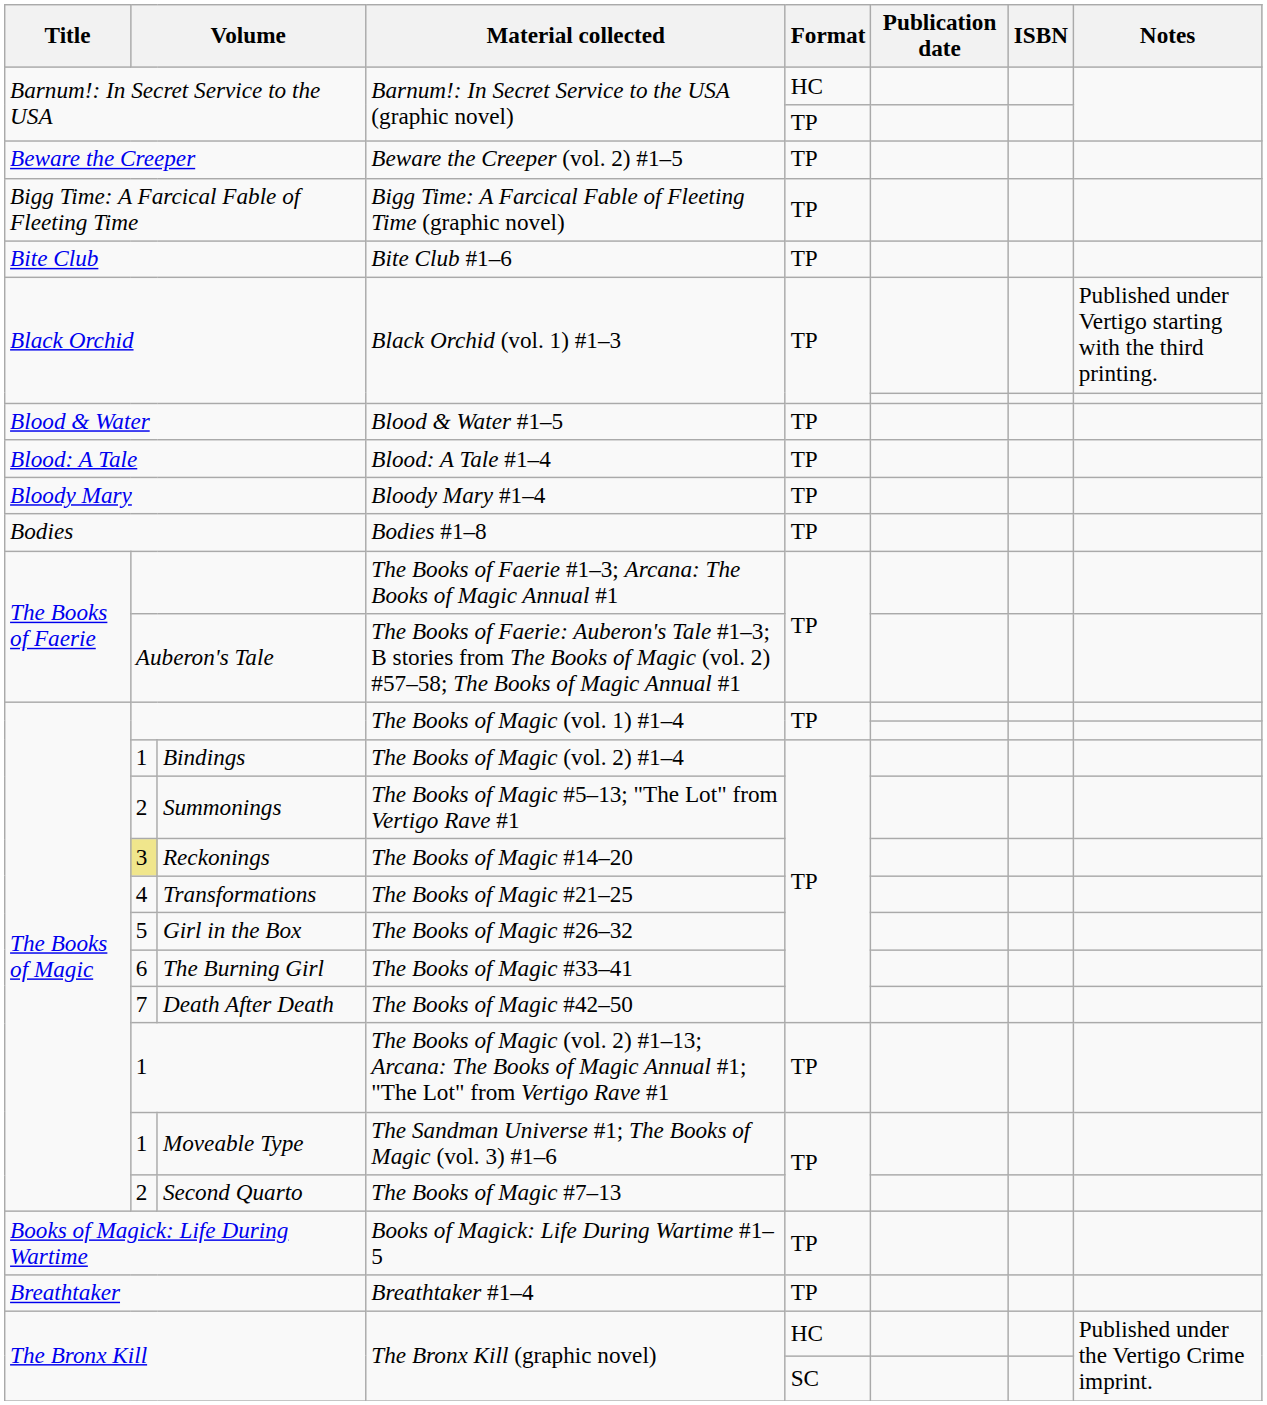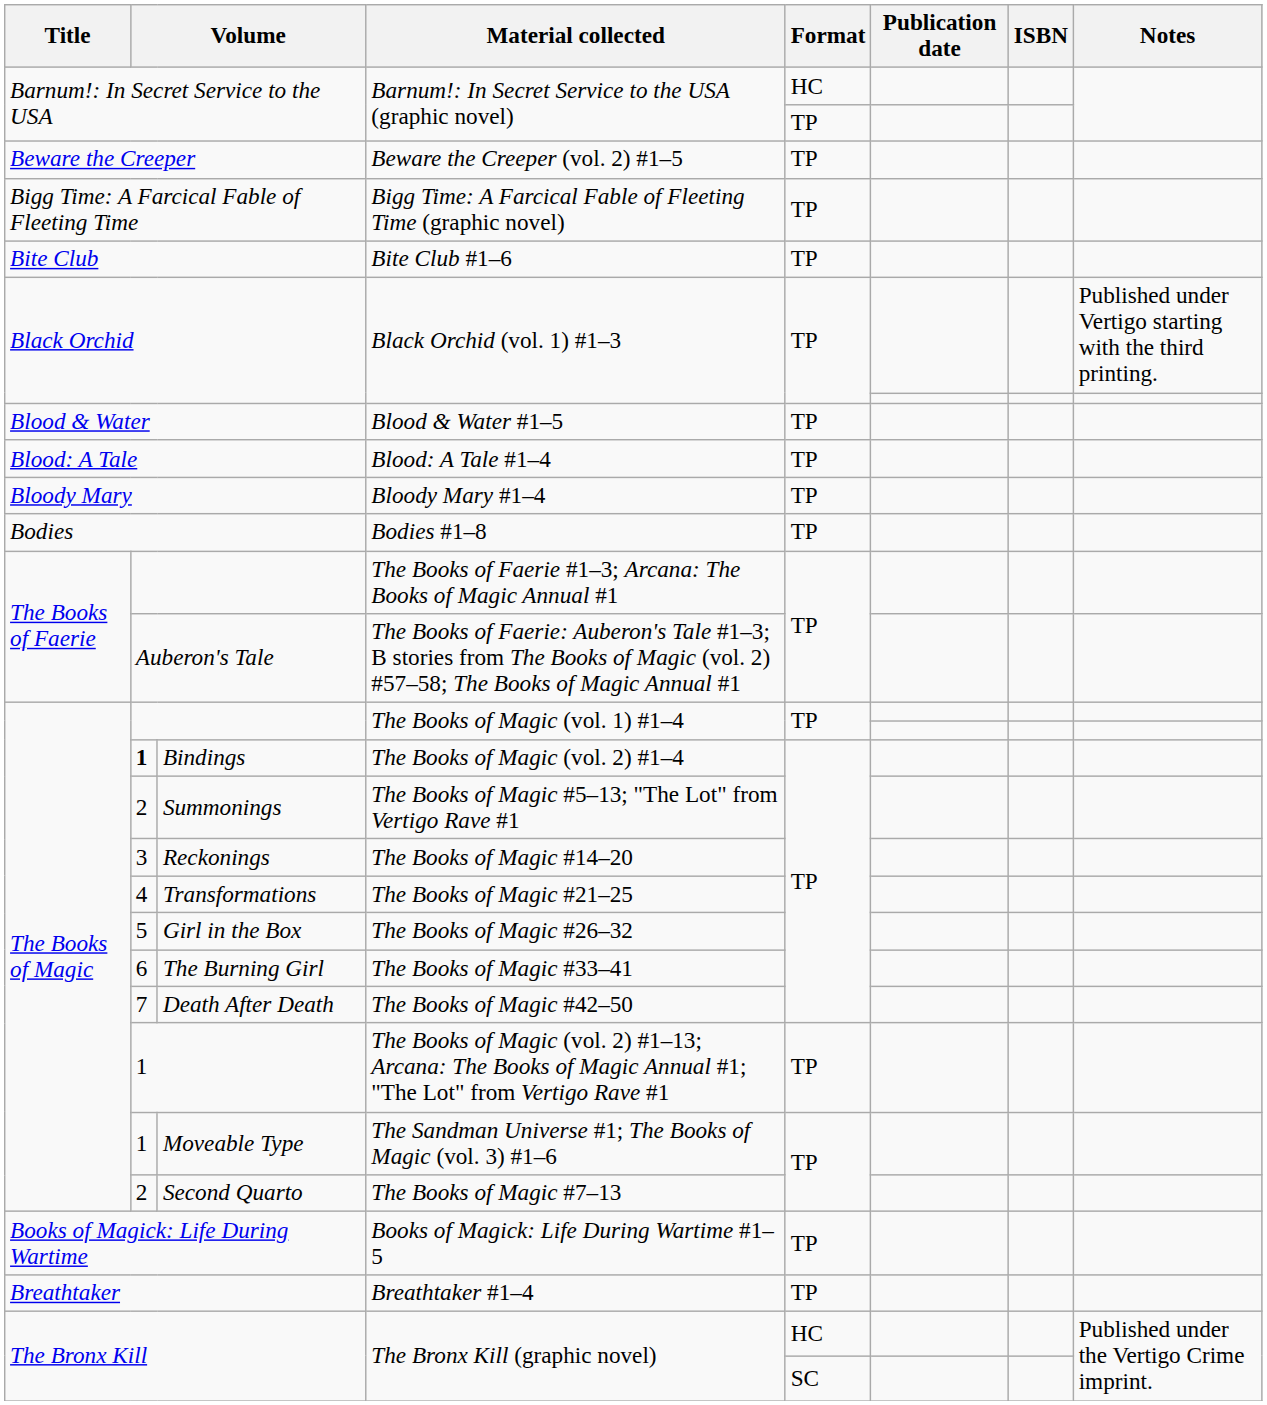(142, 757) normal -> (142, 757) bold
(142, 857) khaki background -> (142, 857) no background
